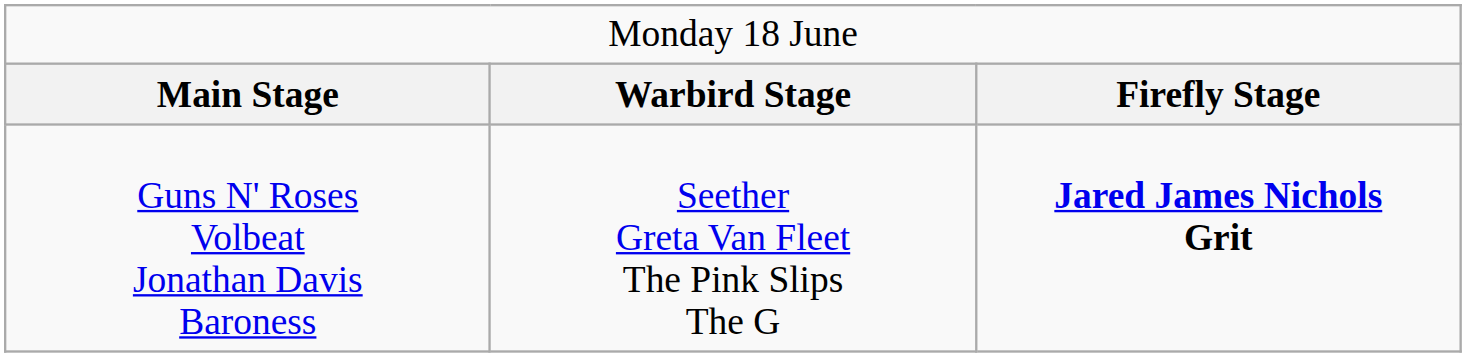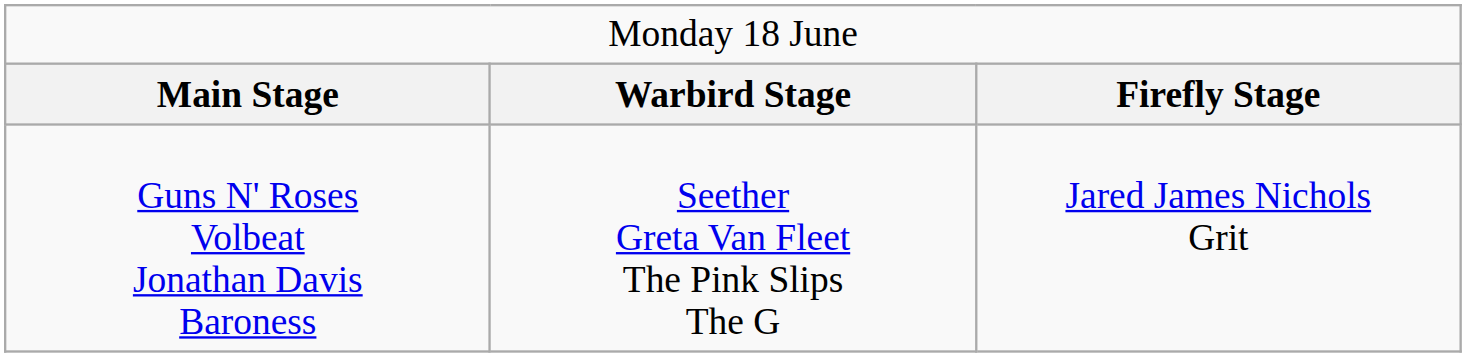(1218, 216) bold -> (1218, 216) normal
